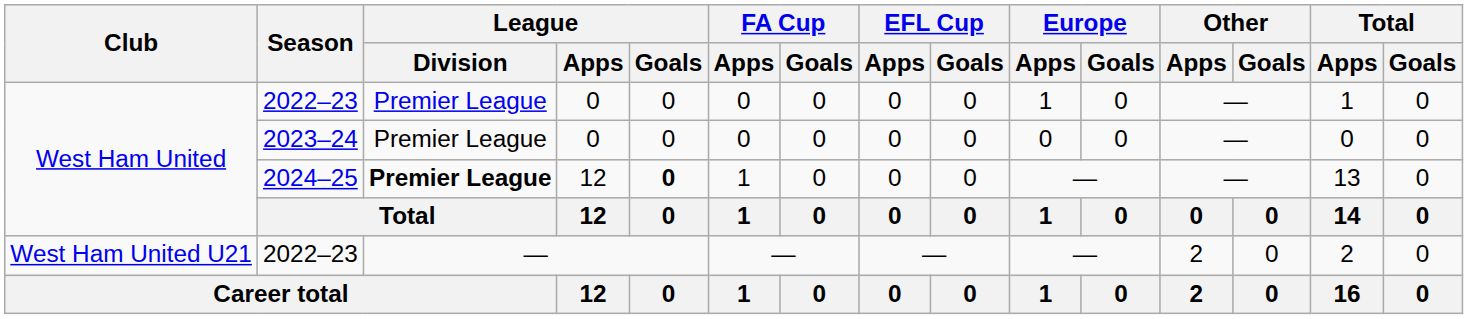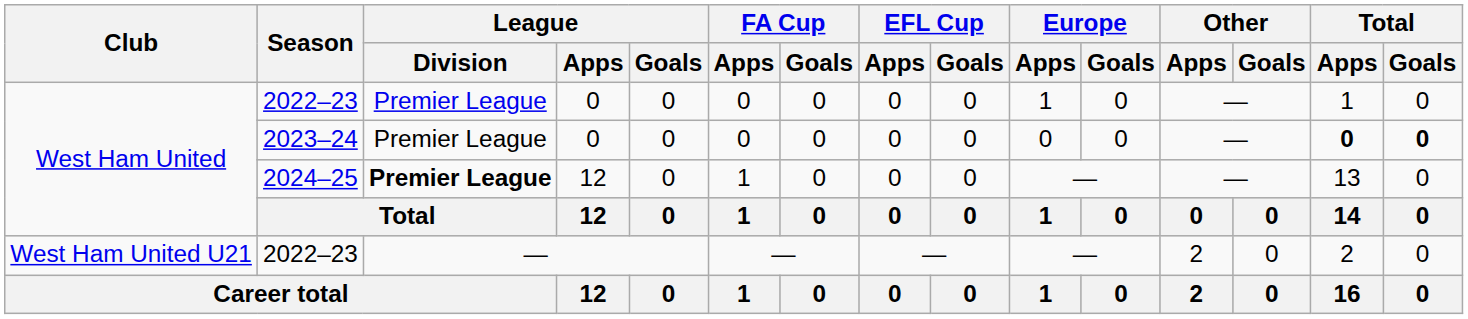(1347, 139) normal -> (1347, 139) bold
(1423, 139) normal -> (1423, 139) bold
(668, 178) bold -> (668, 178) normal
